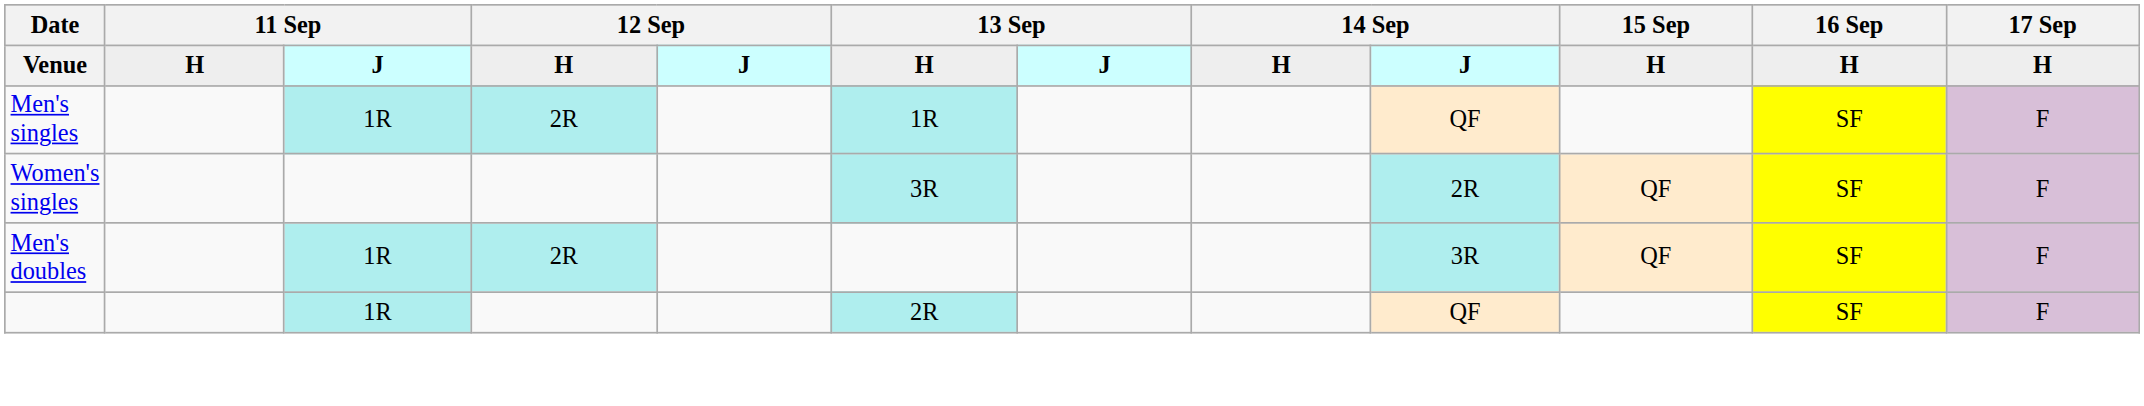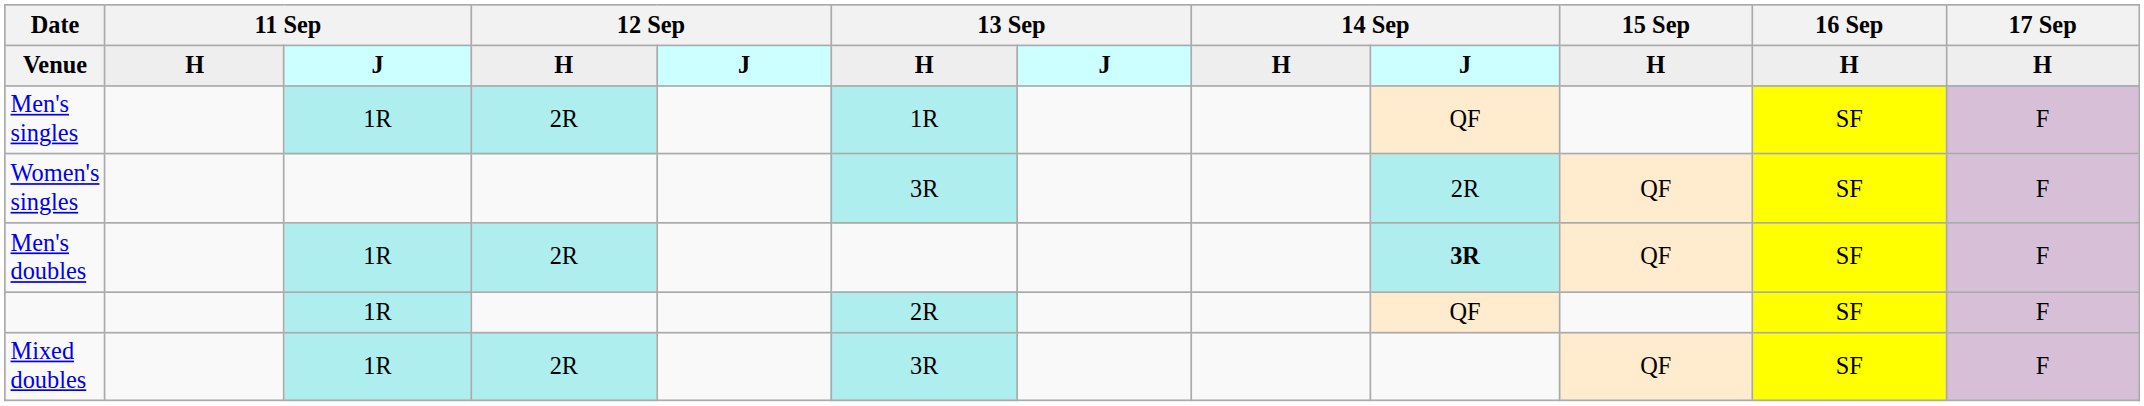(1465, 256) normal -> (1465, 256) bold
+ row: (48, 365)
